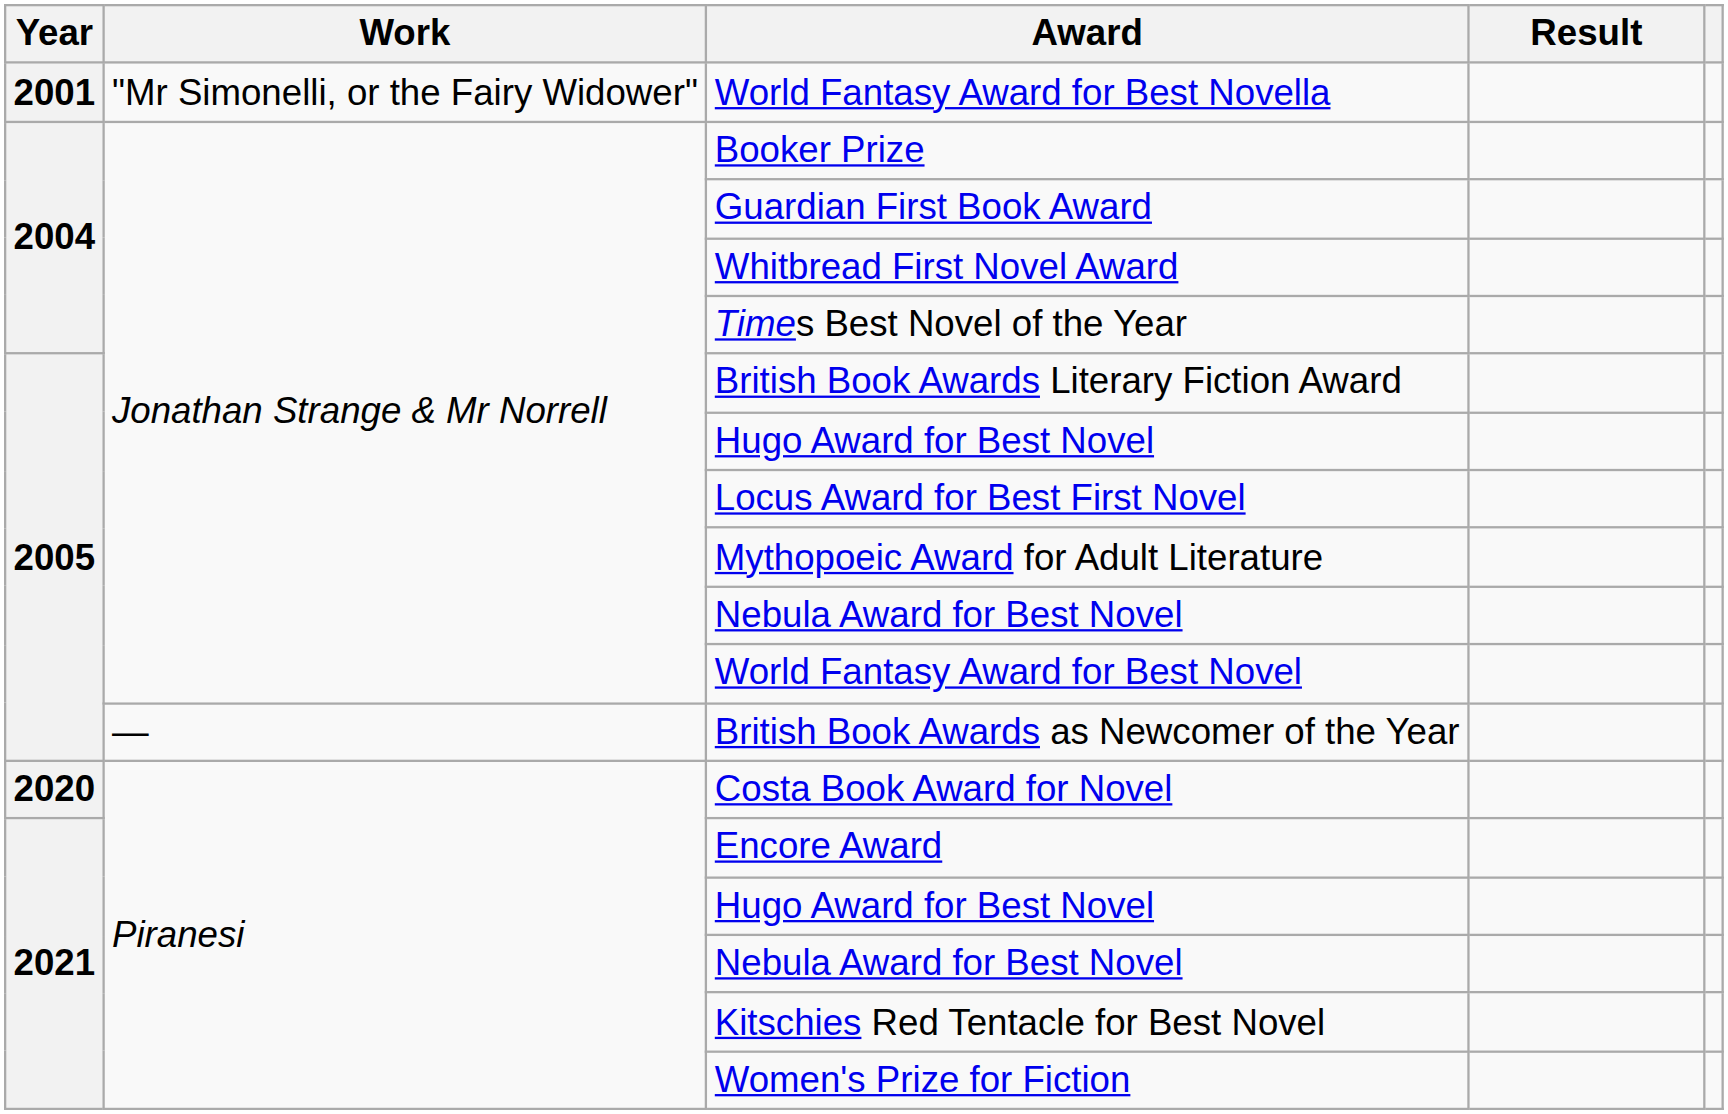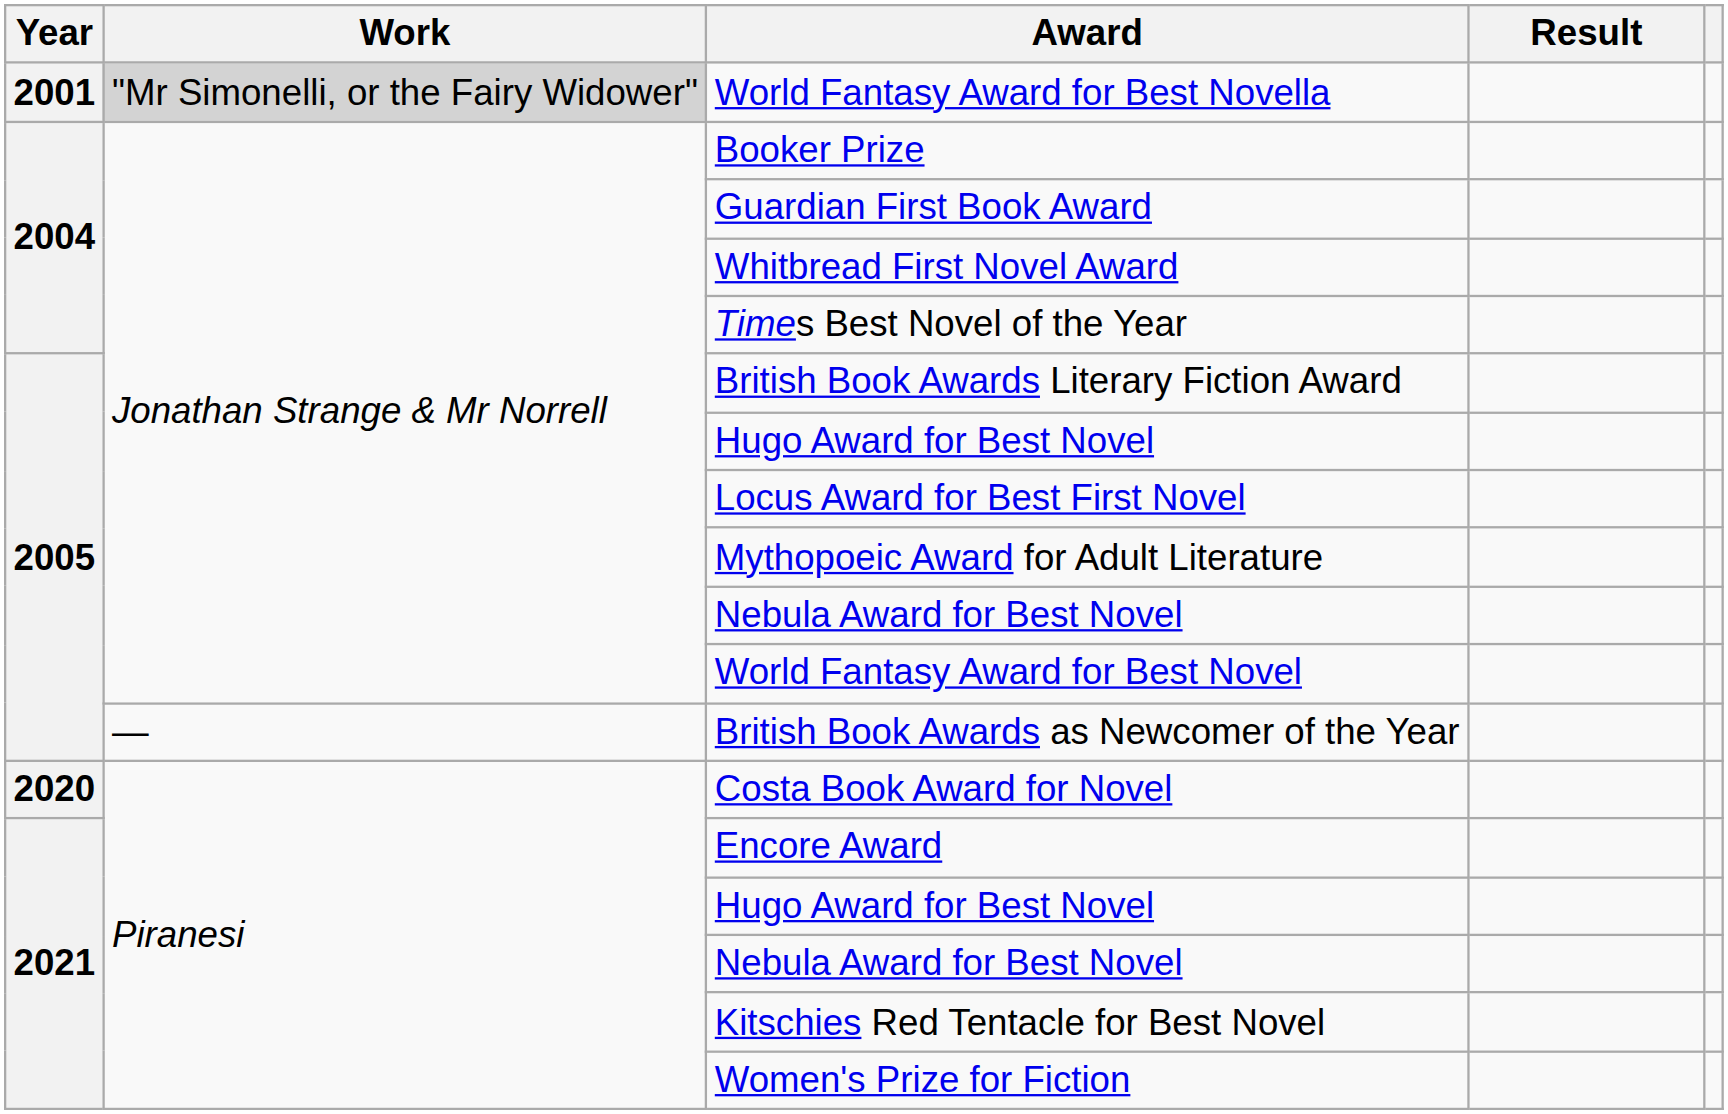(405, 91) no background -> (405, 91) lightgrey background
